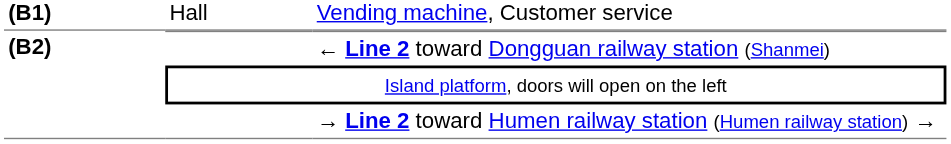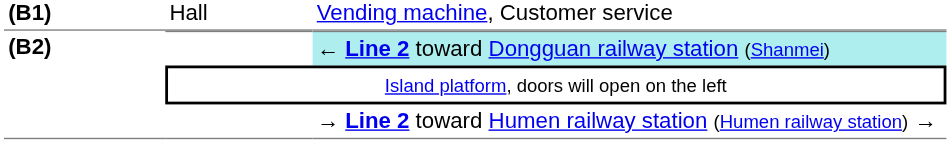(573, 48) no background -> (573, 48) paleturquoise background
